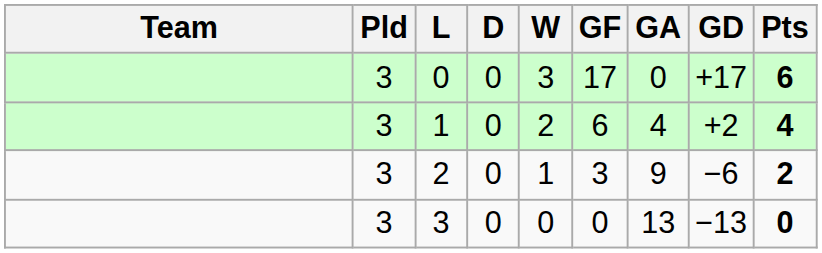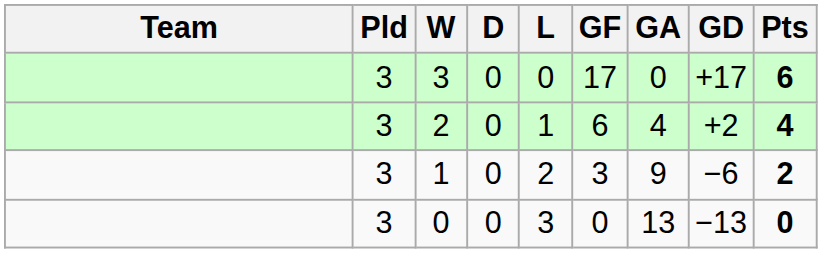columns swapped: (546, 28) <-> (441, 28)
